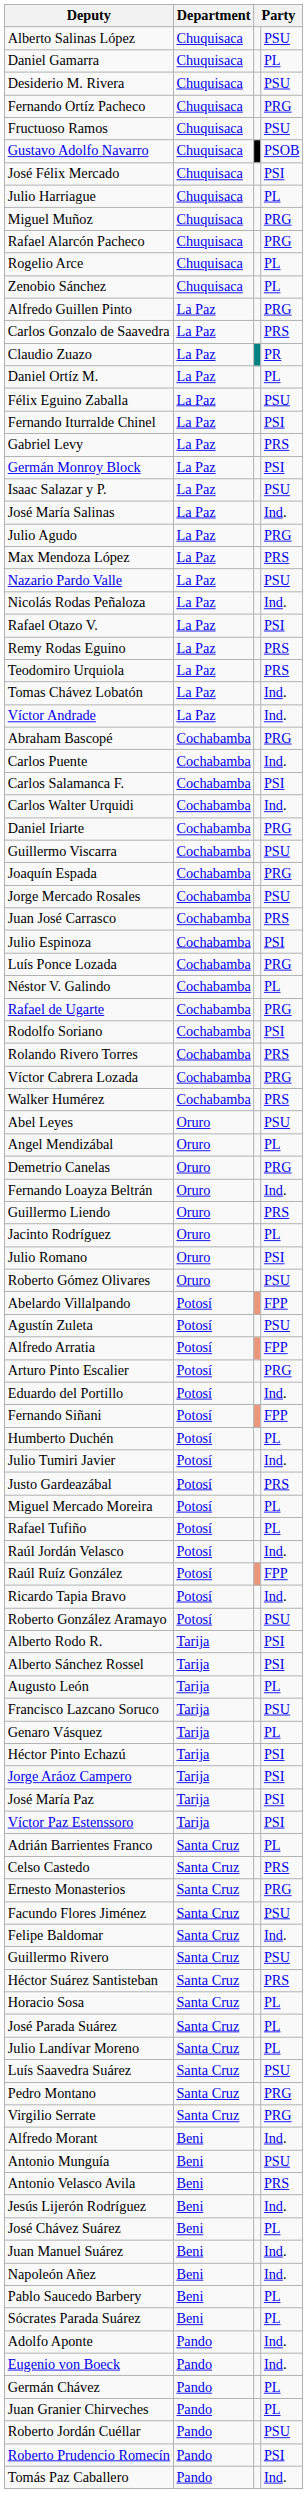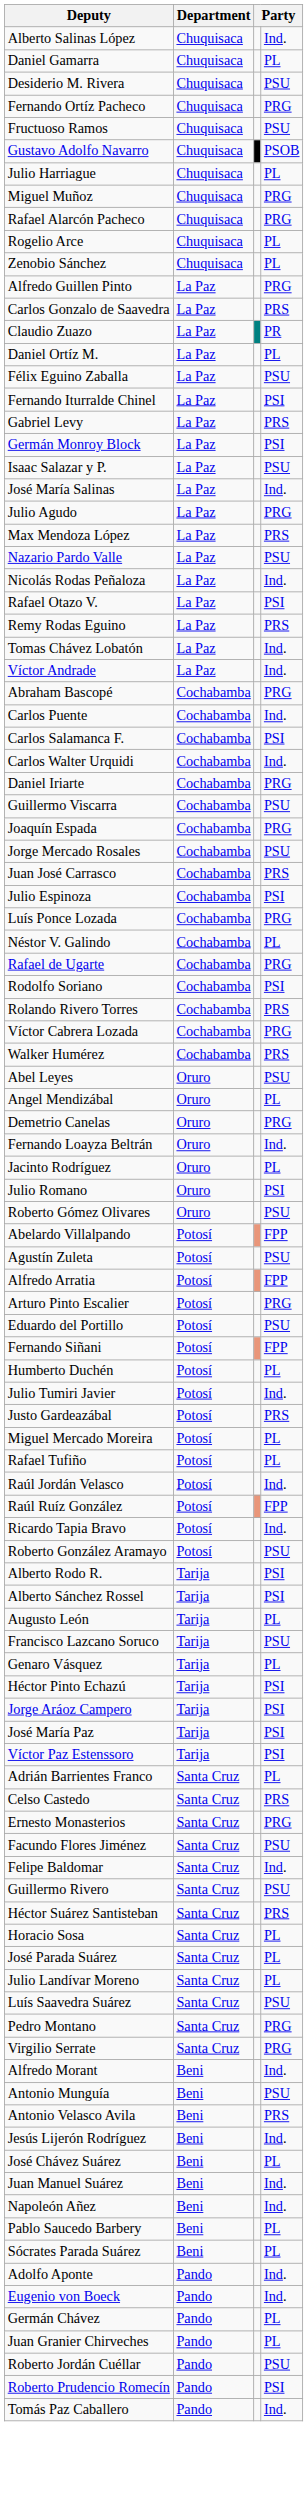(277, 38) PSU -> (275, 38) Ind.
- row: (63, 173)
- row: (66, 670)
- row: (59, 1212)
(275, 1393) Ind. -> (277, 1325) PSU
